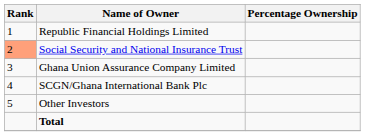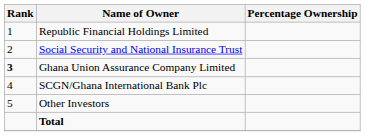(10, 49) lightsalmon background -> (10, 49) no background
(10, 67) normal -> (10, 67) bold
